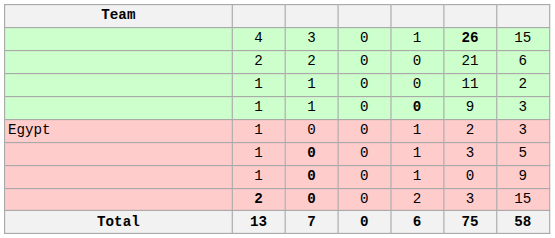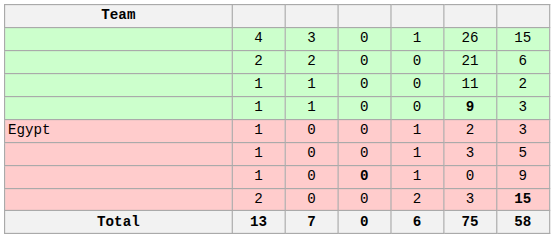(470, 39) bold -> (470, 39) normal
(417, 108) bold -> (417, 108) normal
(470, 108) normal -> (470, 108) bold
(311, 154) bold -> (311, 154) normal
(311, 177) bold -> (311, 177) normal
(364, 177) normal -> (364, 177) bold
(259, 200) bold -> (259, 200) normal
(311, 200) bold -> (311, 200) normal
(523, 200) normal -> (523, 200) bold
